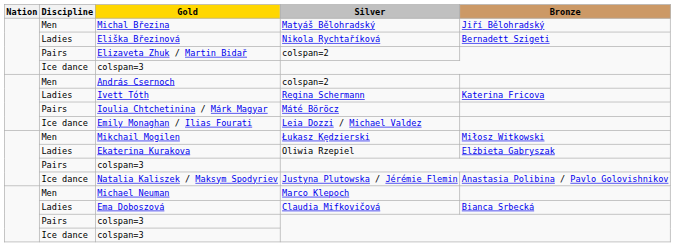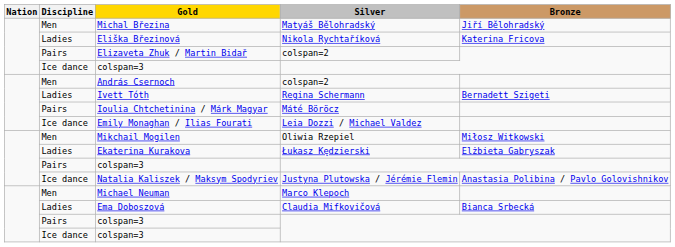(506, 39) Bernadett Szigeti -> (503, 39) Katerina Fricova
(503, 95) Katerina Fricova -> (506, 95) Bernadett Szigeti
(326, 137) Łukasz Kędzierski -> (318, 137) Oliwia Rzepiel
(318, 151) Oliwia Rzepiel -> (326, 151) Łukasz Kędzierski
